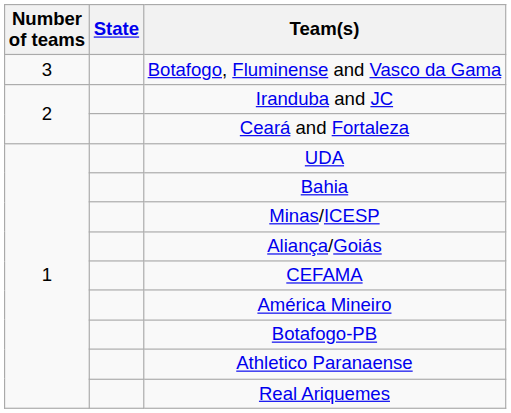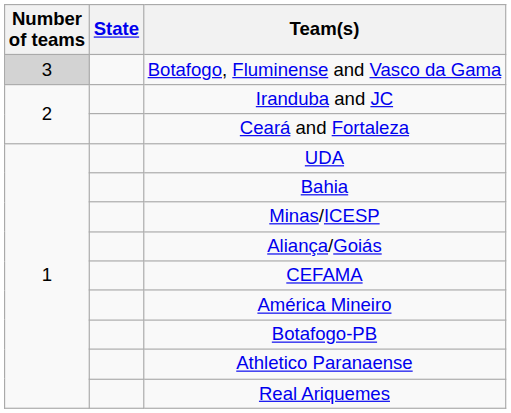(47, 69) no background -> (47, 69) lightgrey background
